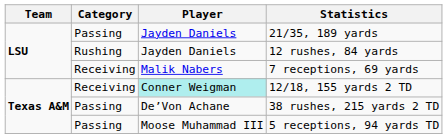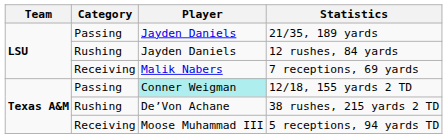(105, 88) Receiving -> (98, 88) Passing
(98, 106) Passing -> (98, 106) Rushing
(98, 125) Passing -> (105, 125) Receiving
